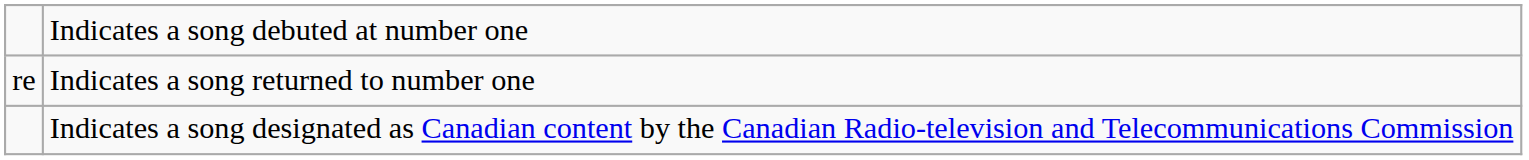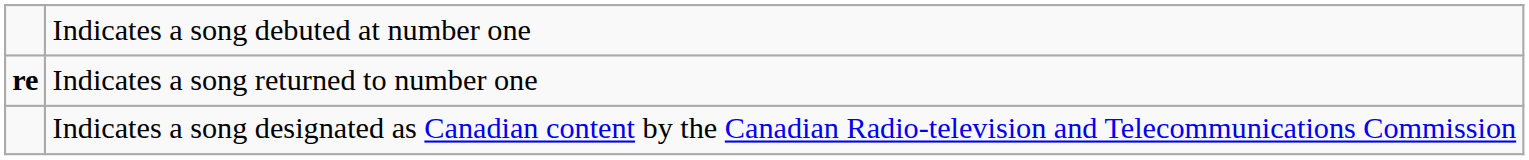(24, 79) normal -> (25, 79) bold
